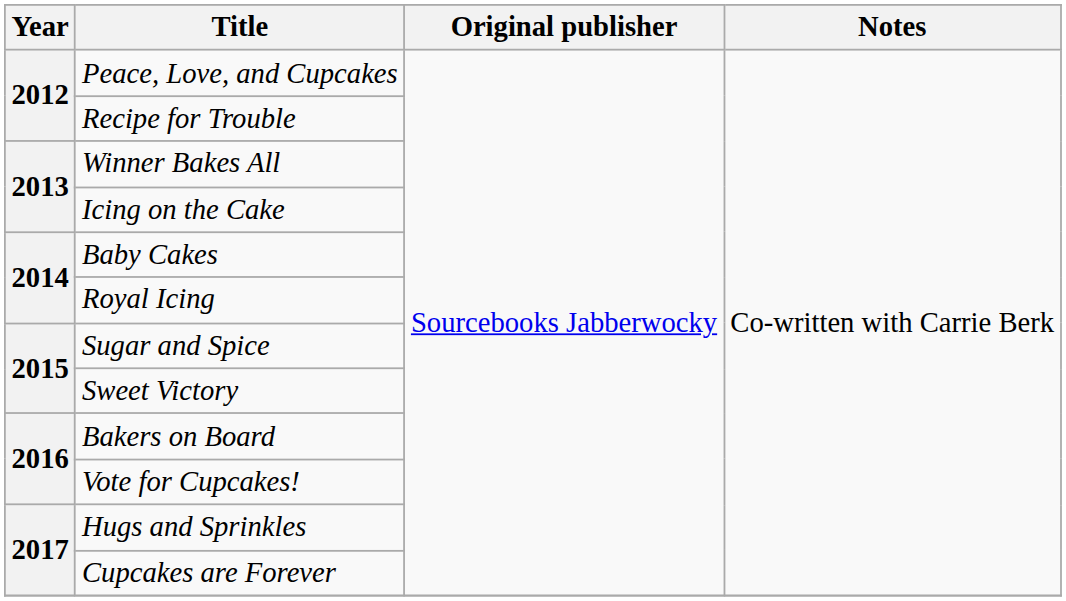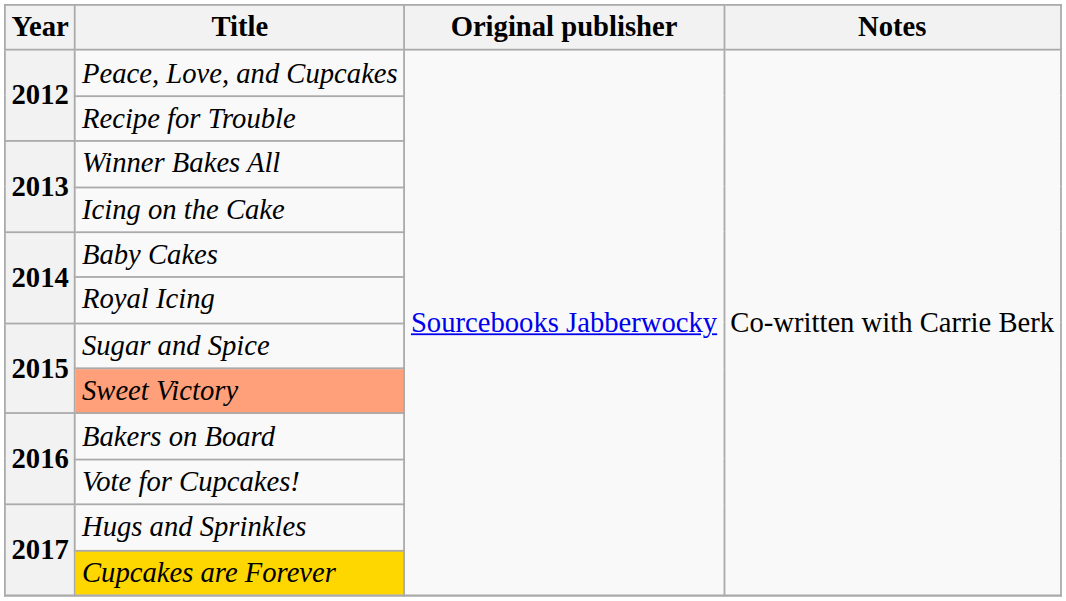(160, 390) no background -> (160, 390) lightsalmon background
(209, 572) no background -> (209, 572) gold background
